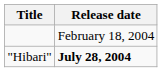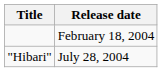(94, 56) bold -> (93, 56) normal
